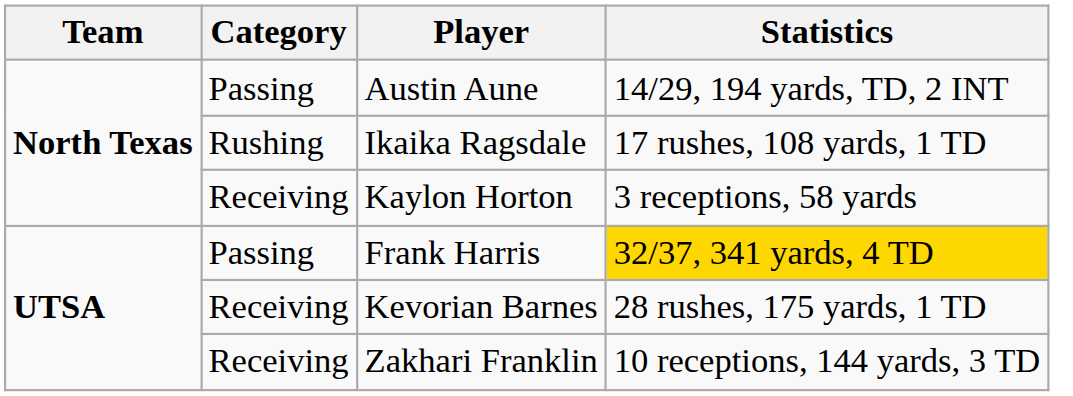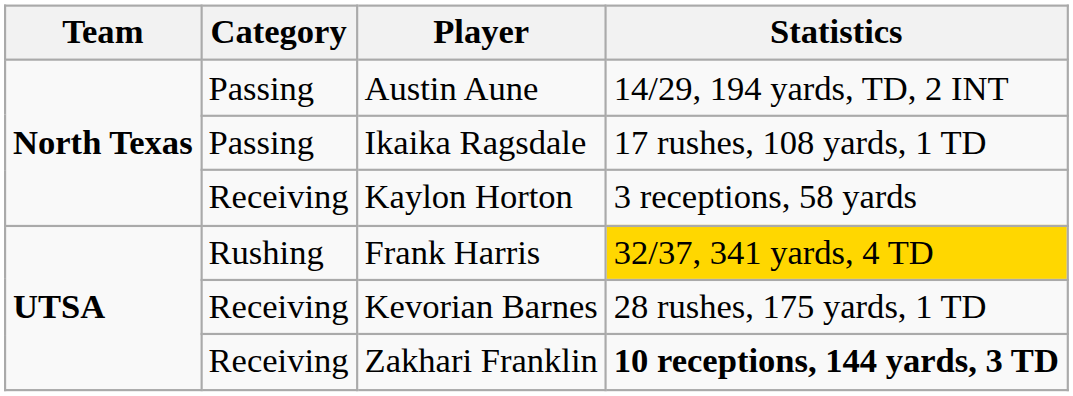(266, 142) Rushing -> (261, 142) Passing
(261, 251) Passing -> (266, 251) Rushing
(827, 361) normal -> (836, 361) bold
